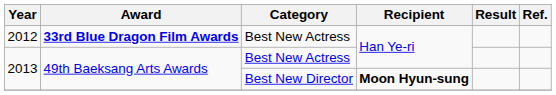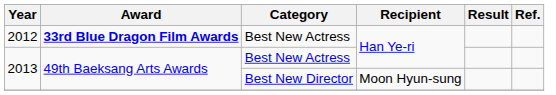(414, 79) bold -> (410, 79) normal
